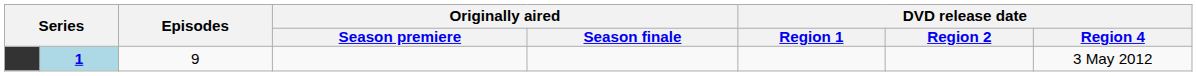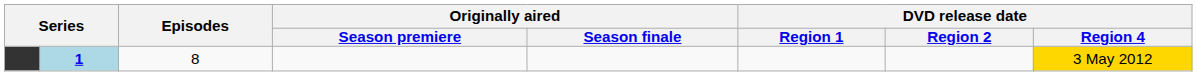(195, 58) 9 -> (195, 58) 8
(1113, 58) no background -> (1113, 58) gold background
